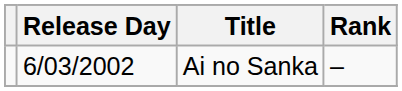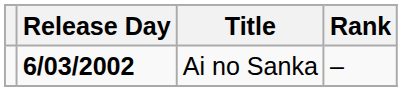(79, 66) normal -> (79, 66) bold
